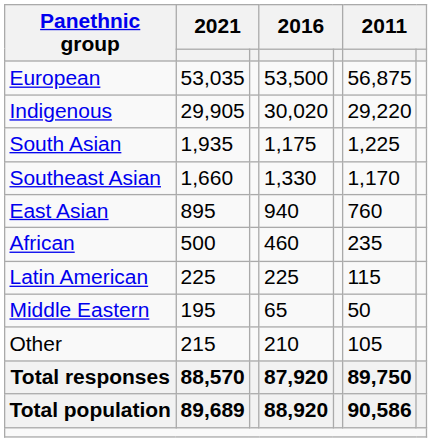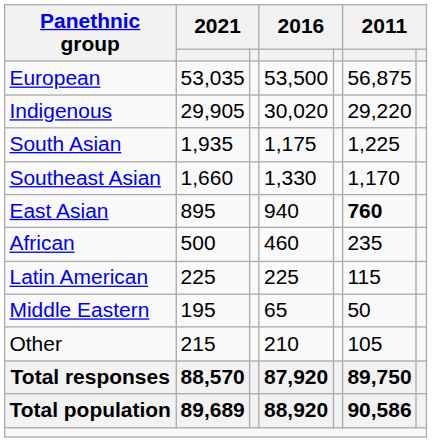(365, 210) normal -> (365, 210) bold
